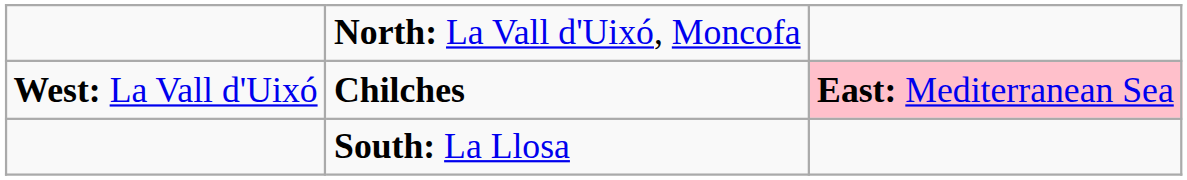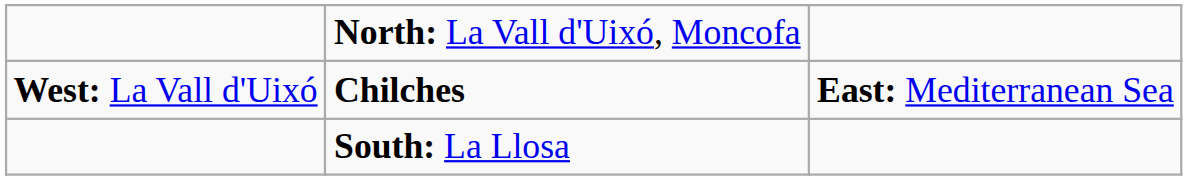(995, 89) pink background -> (995, 89) no background
